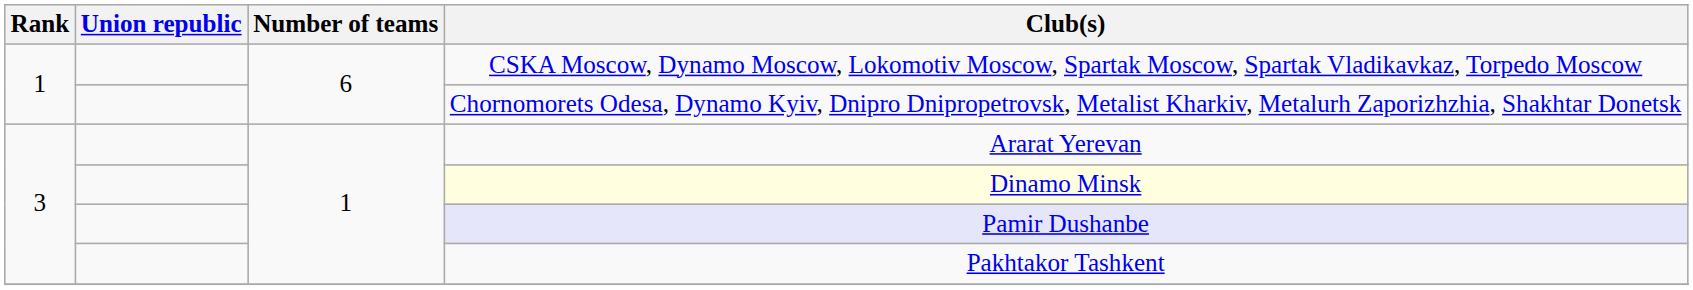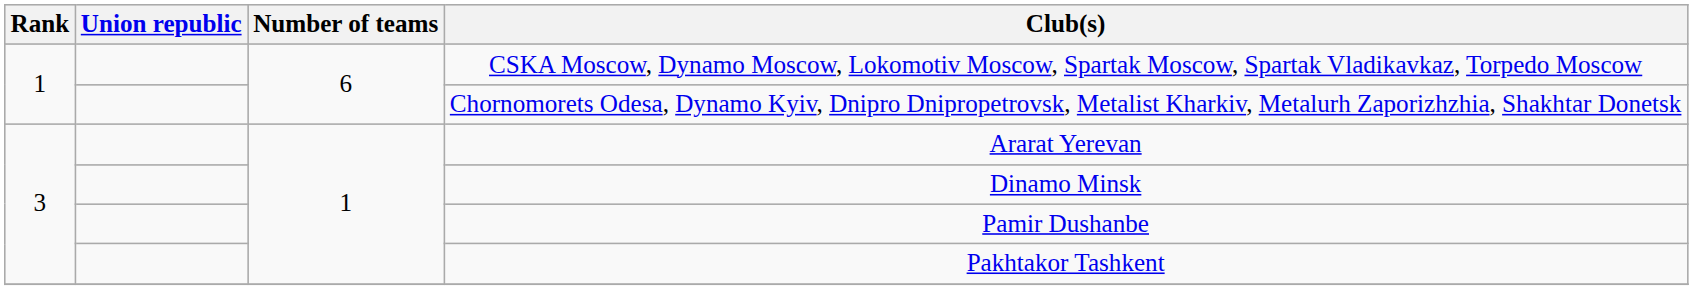(1066, 183) lightyellow background -> (1066, 183) no background
(1066, 223) lavender background -> (1066, 223) no background
